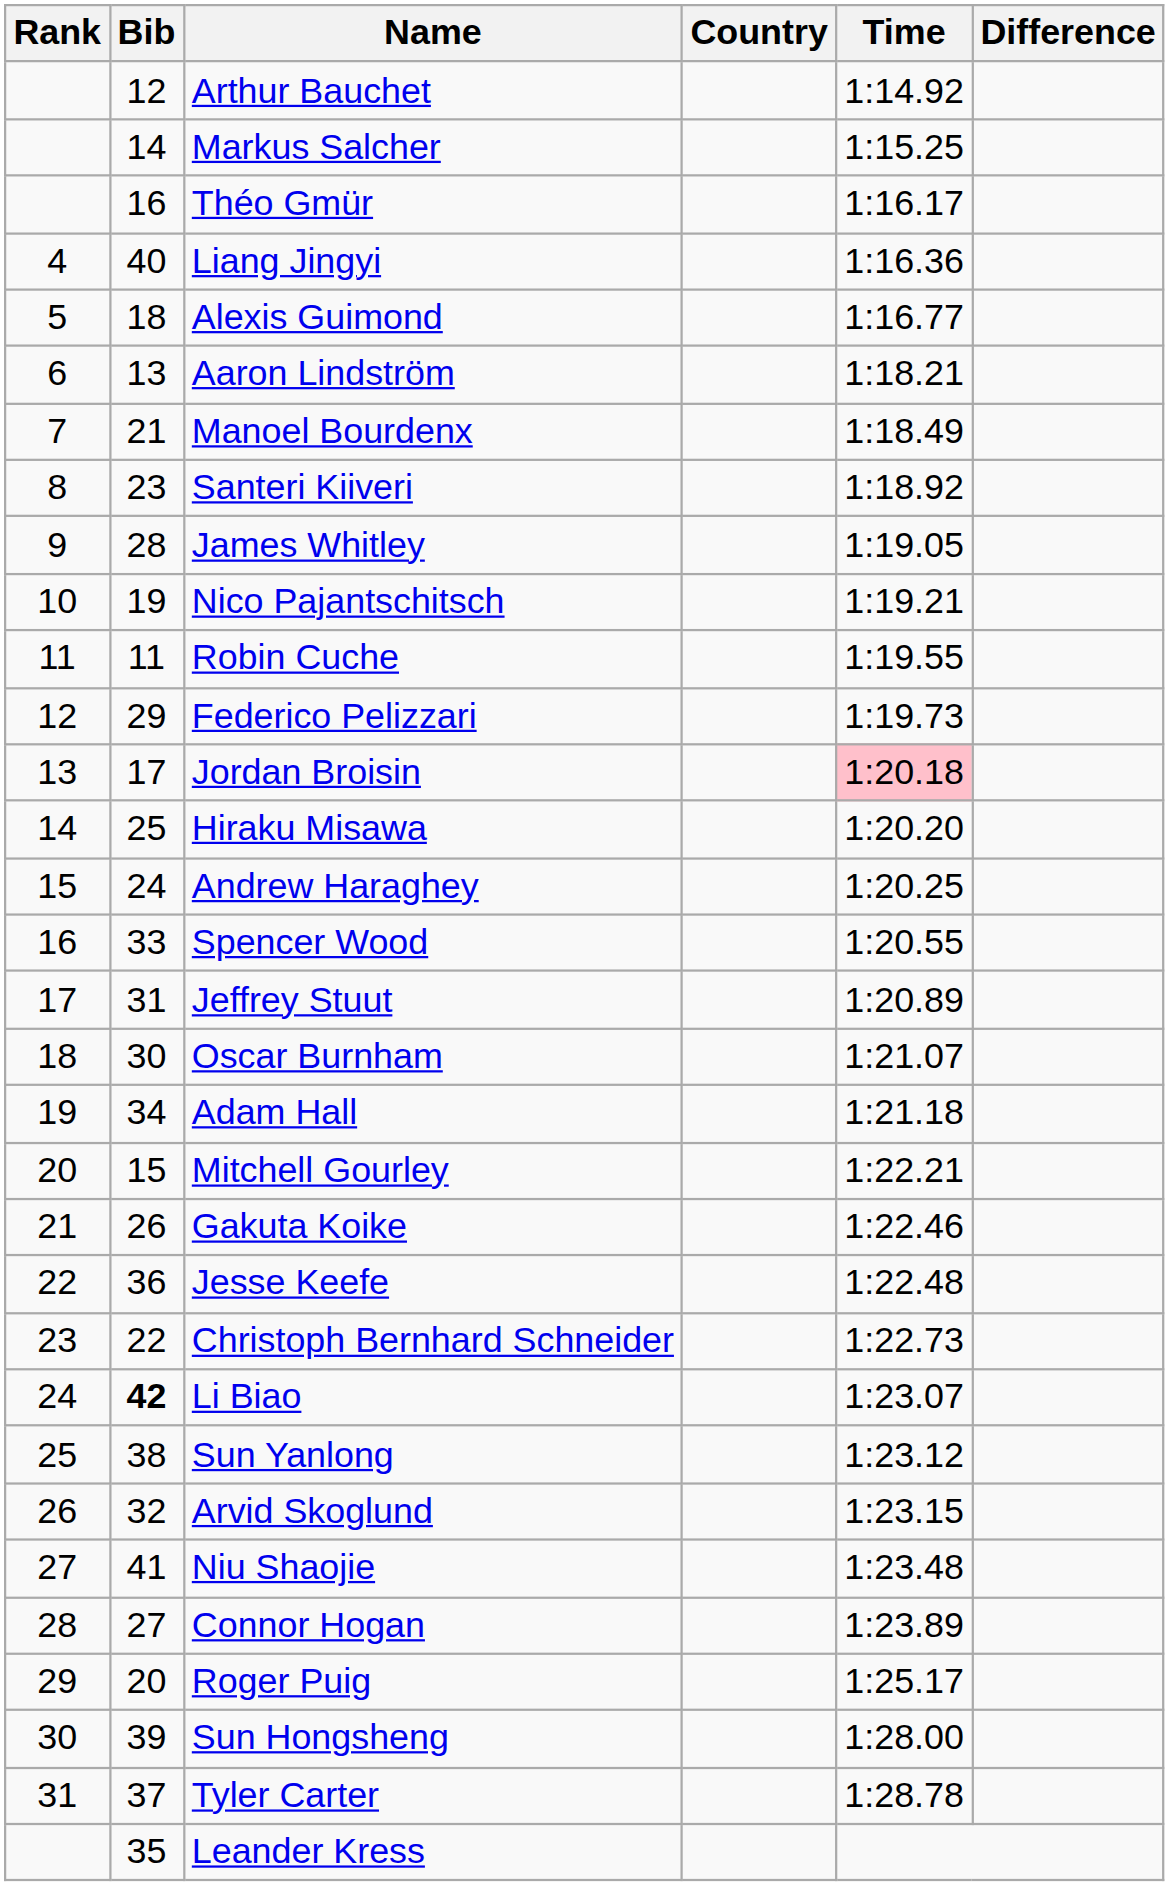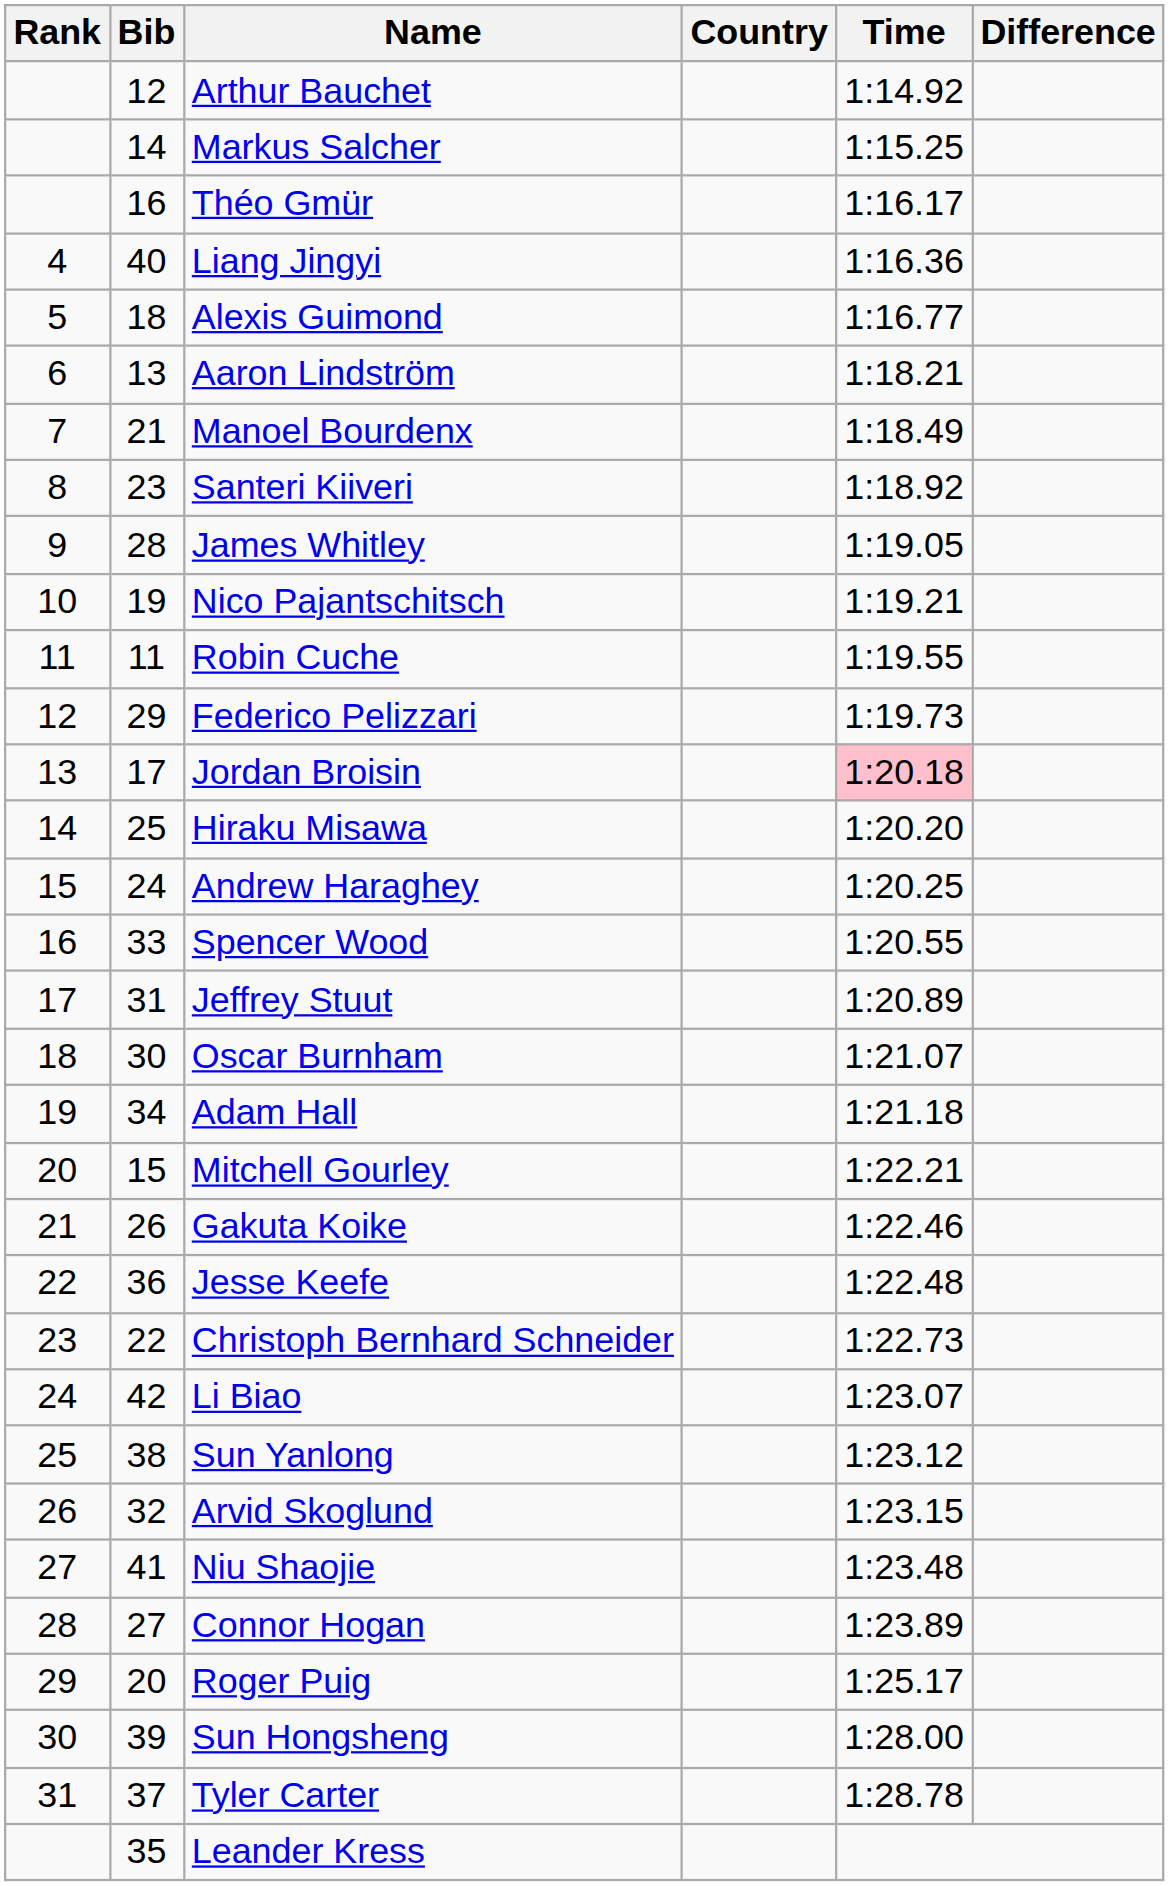(146, 1397) bold -> (146, 1397) normal
